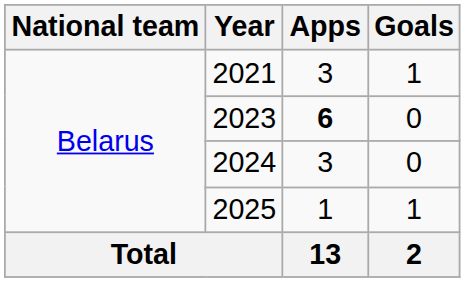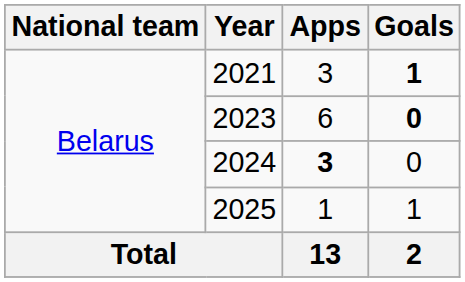(414, 72) normal -> (414, 72) bold
(325, 118) bold -> (325, 118) normal
(414, 118) normal -> (414, 118) bold
(325, 163) normal -> (325, 163) bold
